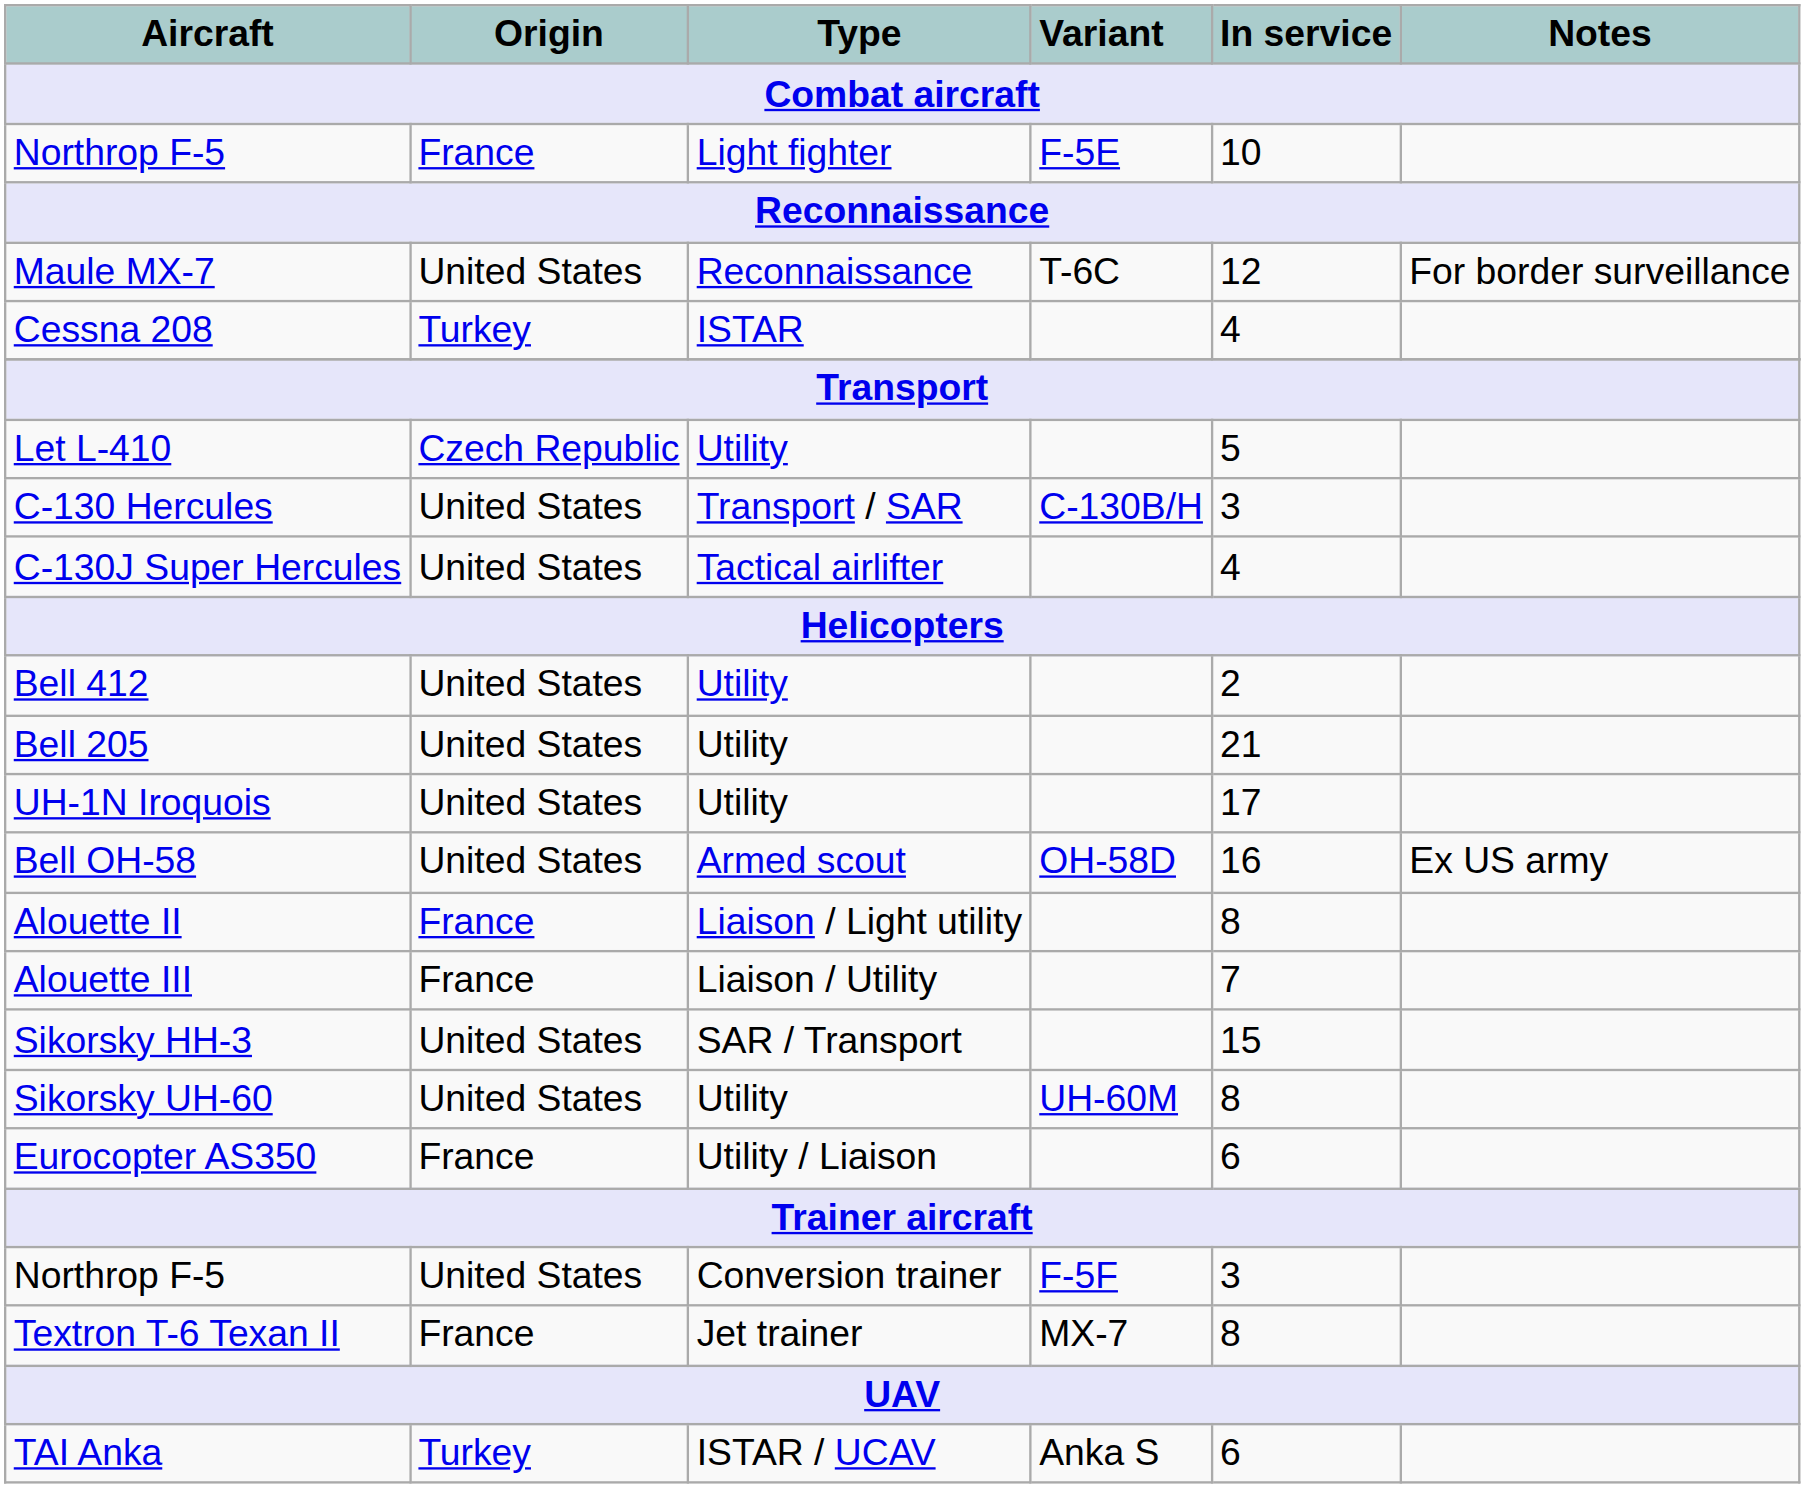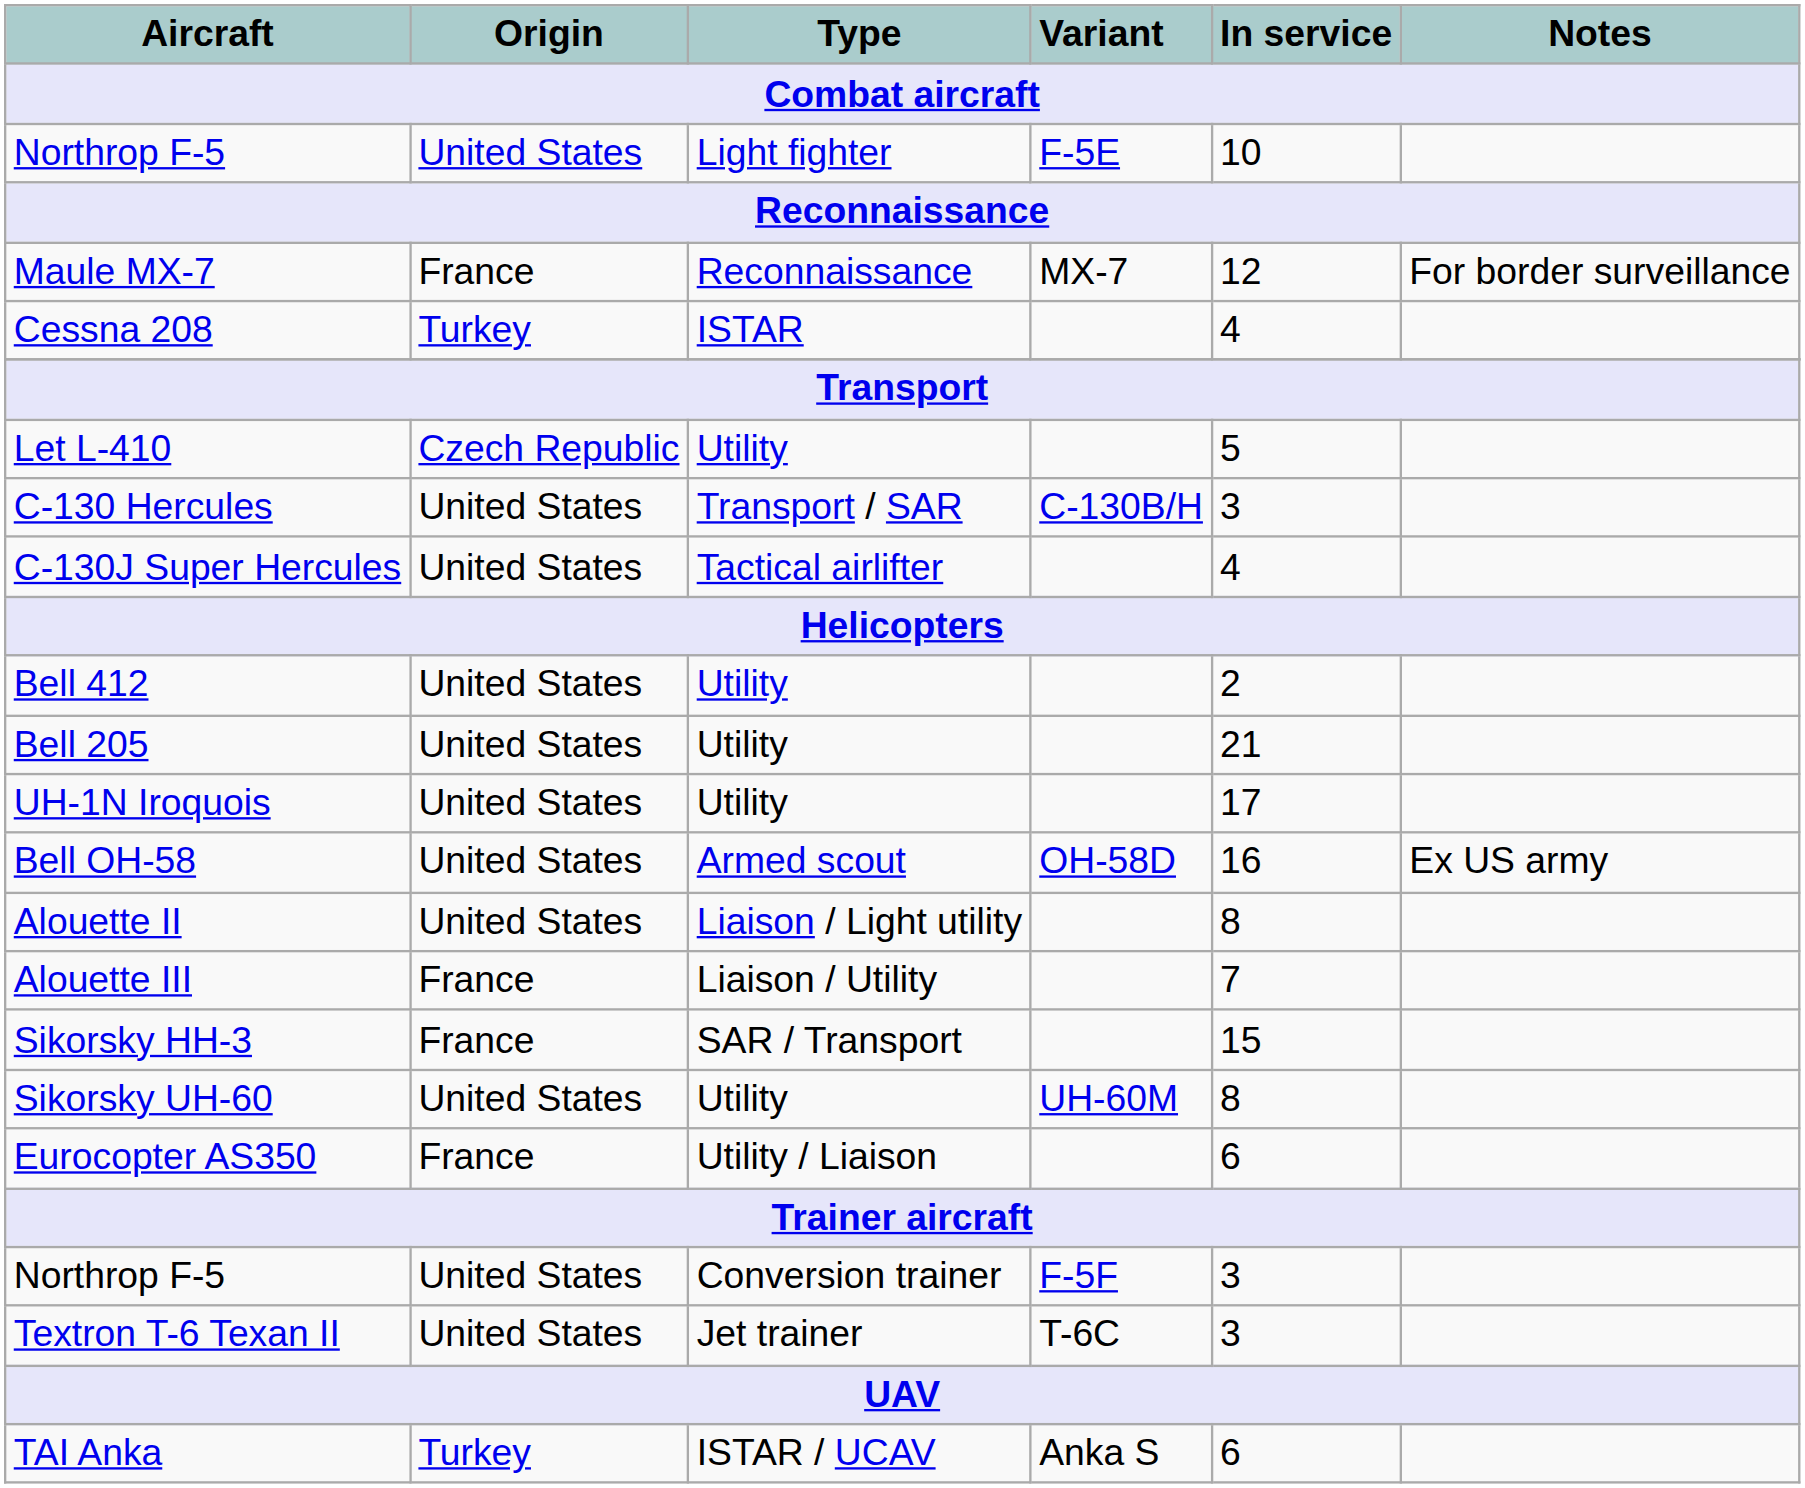(476, 152) France -> (530, 152) United States
(530, 270) United States -> (476, 270) France
(1080, 270) T-6C -> (1084, 270) MX-7
(476, 920) France -> (530, 920) United States
(530, 1039) United States -> (476, 1039) France
(476, 1334) France -> (530, 1334) United States
(1084, 1334) MX-7 -> (1080, 1334) T-6C
(1230, 1334) 8 -> (1230, 1334) 3
